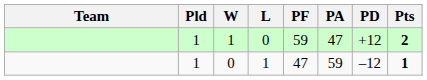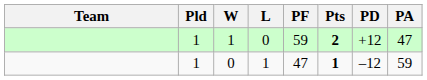columns swapped: (335, 16) <-> (405, 16)
